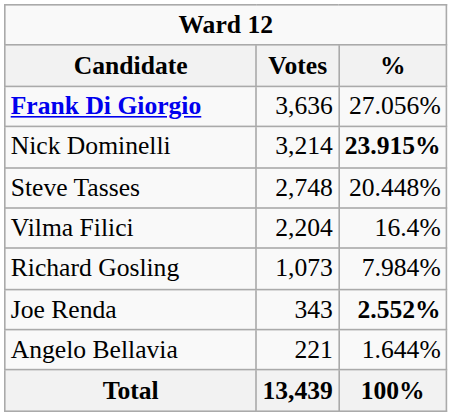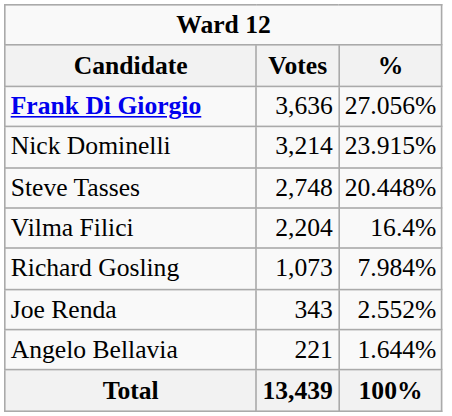(393, 146) bold -> (391, 146) normal
(399, 308) bold -> (397, 308) normal
